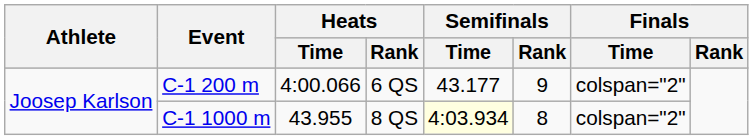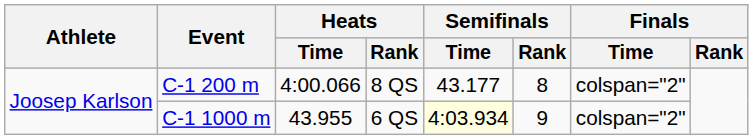(394, 85) 6 QS -> (394, 85) 8 QS
(542, 85) 9 -> (542, 85) 8
(394, 118) 8 QS -> (394, 118) 6 QS
(542, 118) 8 -> (542, 118) 9
